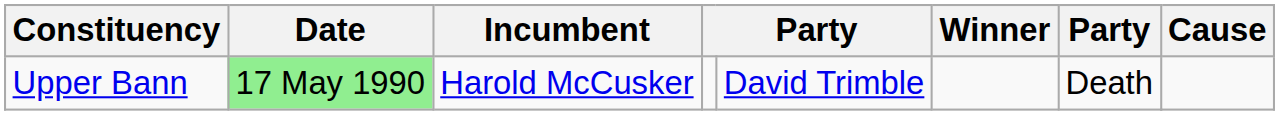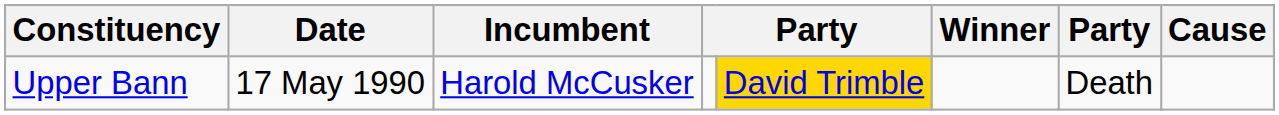(330, 82) lightgreen background -> (330, 82) no background
(824, 82) no background -> (824, 82) gold background
